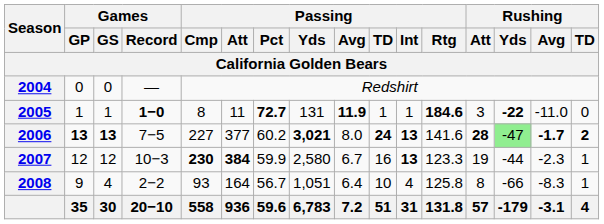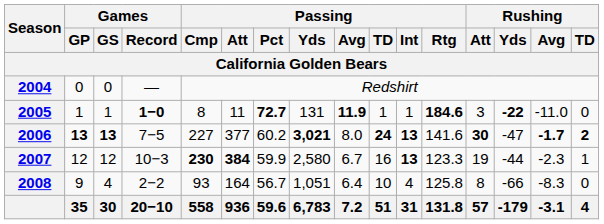(480, 135) 28 -> (480, 135) 30
(513, 135) lightgreen background -> (513, 135) no background
(585, 183) 1 -> (585, 183) 0
